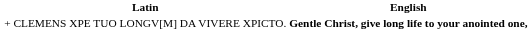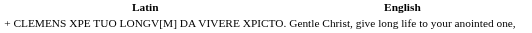(408, 23) bold -> (402, 23) normal
